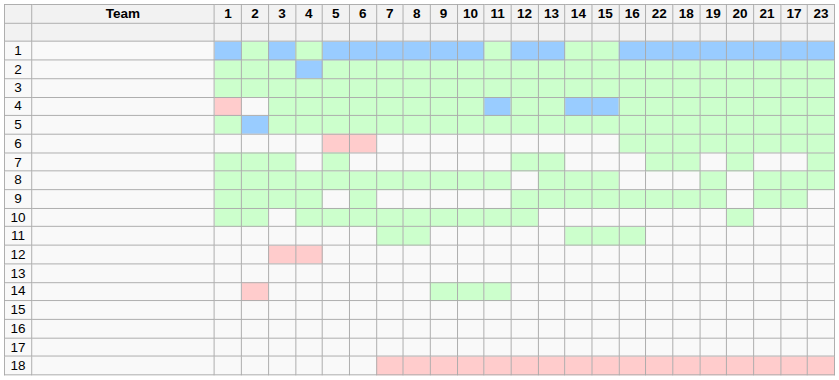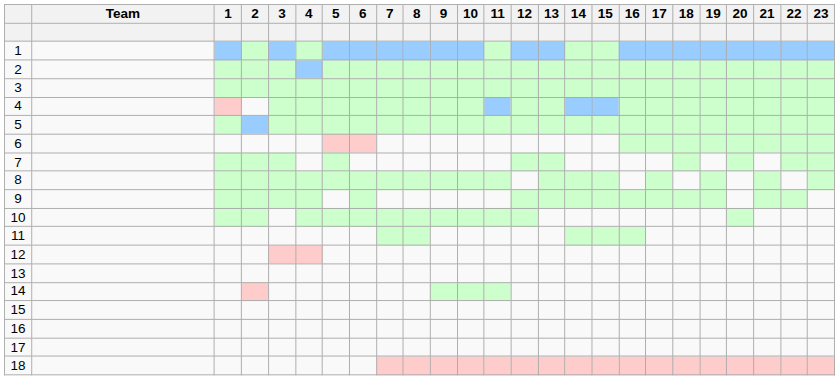columns swapped: (794, 33) <-> (659, 33)
